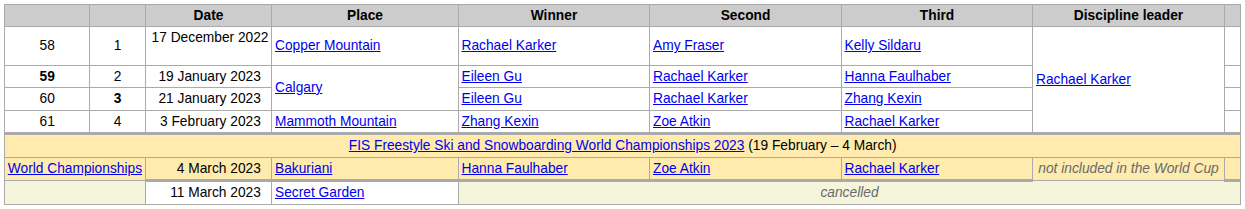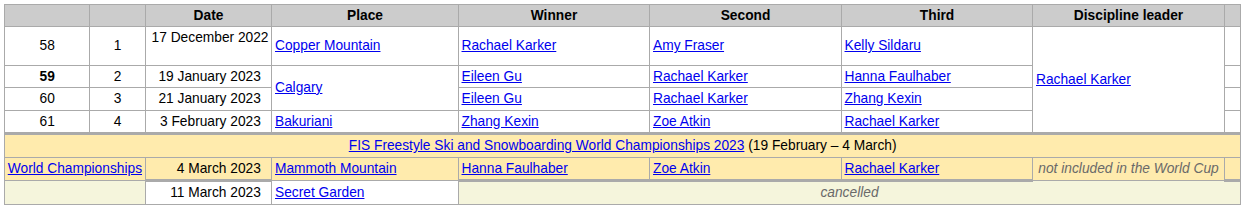(118, 98) bold -> (118, 98) normal
(336, 121) Mammoth Mountain -> (304, 121) Bakuriani
(304, 168) Bakuriani -> (336, 168) Mammoth Mountain
